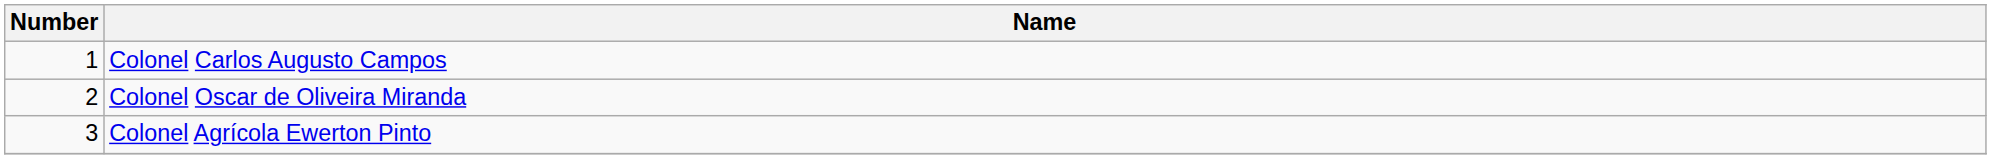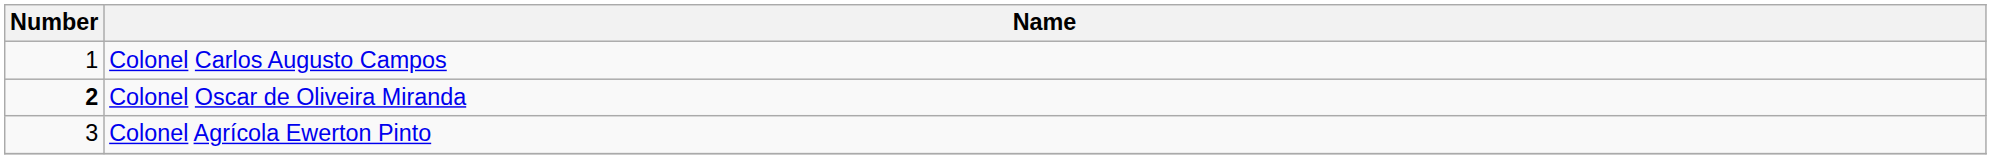(92, 97) normal -> (92, 97) bold
